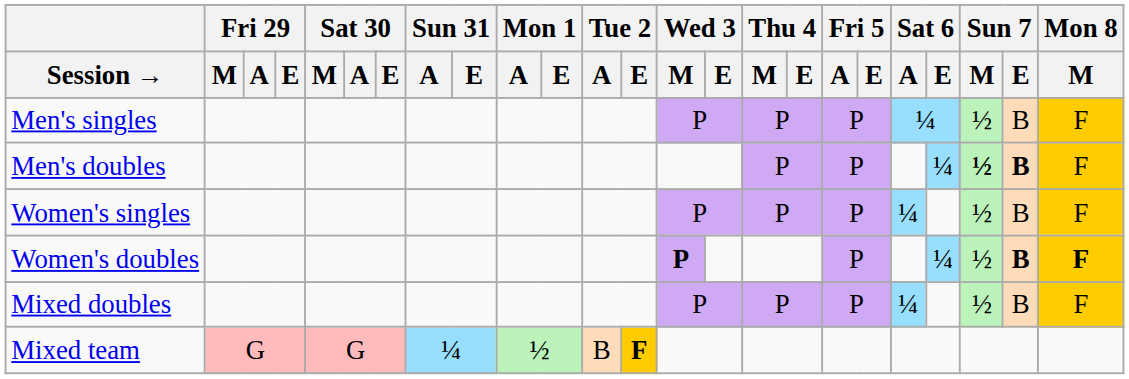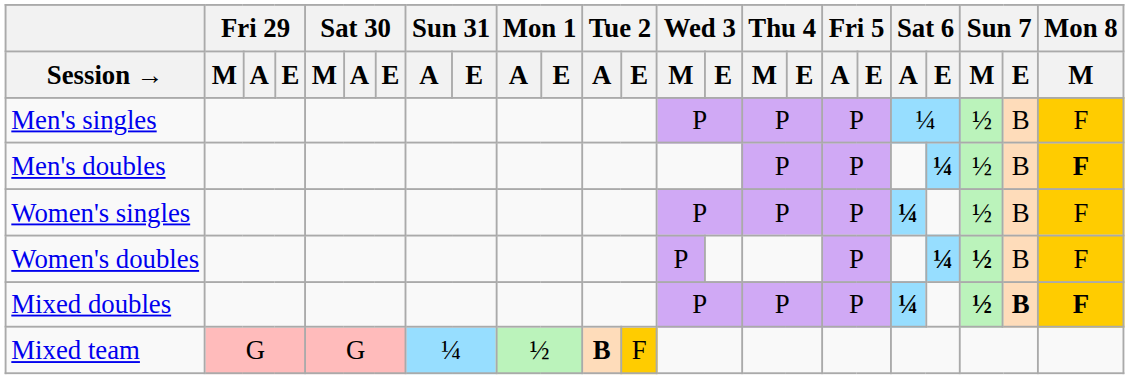(943, 166) normal -> (943, 166) bold
(982, 166) bold -> (982, 166) normal
(1021, 166) bold -> (1021, 166) normal
(1081, 166) normal -> (1081, 166) bold
(908, 212) normal -> (908, 212) bold
(681, 258) bold -> (681, 258) normal
(943, 258) normal -> (943, 258) bold
(982, 258) normal -> (982, 258) bold
(1021, 258) bold -> (1021, 258) normal
(1081, 258) bold -> (1081, 258) normal
(908, 304) normal -> (908, 304) bold
(982, 304) normal -> (982, 304) bold
(1021, 304) normal -> (1021, 304) bold
(1081, 304) normal -> (1081, 304) bold
(602, 350) normal -> (602, 350) bold
(639, 350) bold -> (639, 350) normal
